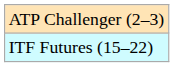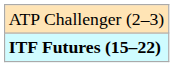(81, 47) normal -> (85, 47) bold
